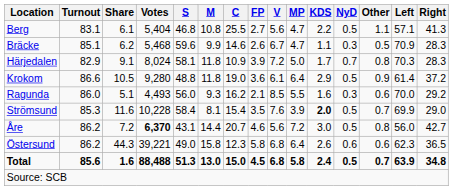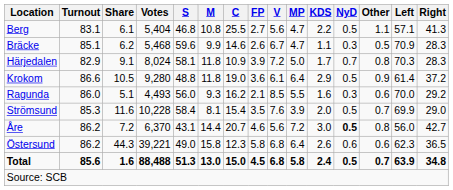(324, 111) bold -> (324, 111) normal
(158, 128) bold -> (158, 128) normal
(350, 128) normal -> (350, 128) bold
